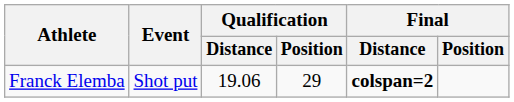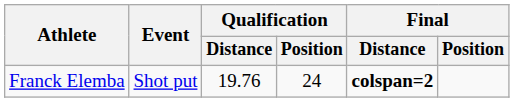(239, 81) 19.06 -> (239, 81) 19.76
(312, 81) 29 -> (312, 81) 24
